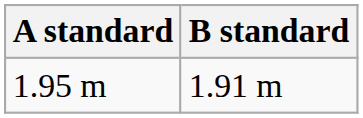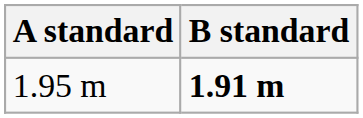(236, 84) normal -> (237, 84) bold
